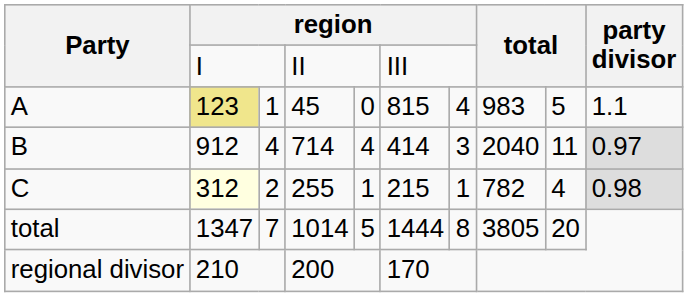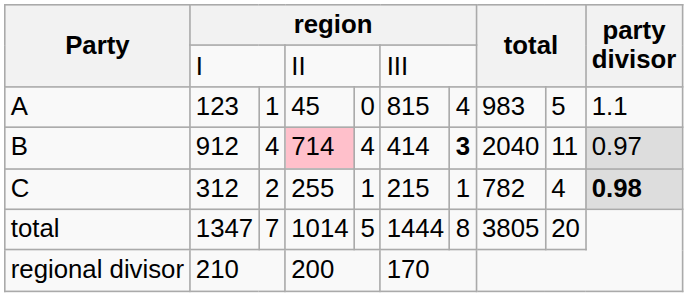(217, 106) khaki background -> (217, 106) no background
(313, 147) no background -> (313, 147) pink background
(463, 147) normal -> (463, 147) bold
(217, 188) lightyellow background -> (217, 188) no background
(617, 188) normal -> (617, 188) bold
